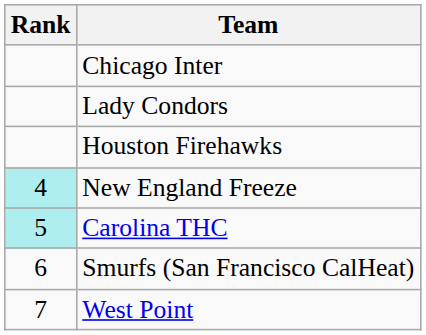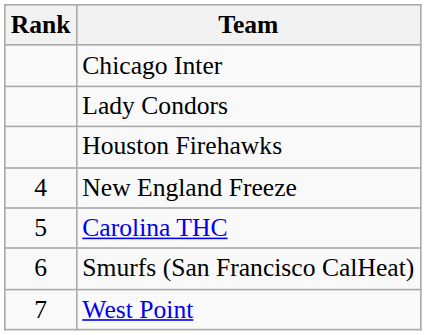(41, 187) paleturquoise background -> (41, 187) no background
(41, 227) paleturquoise background -> (41, 227) no background
